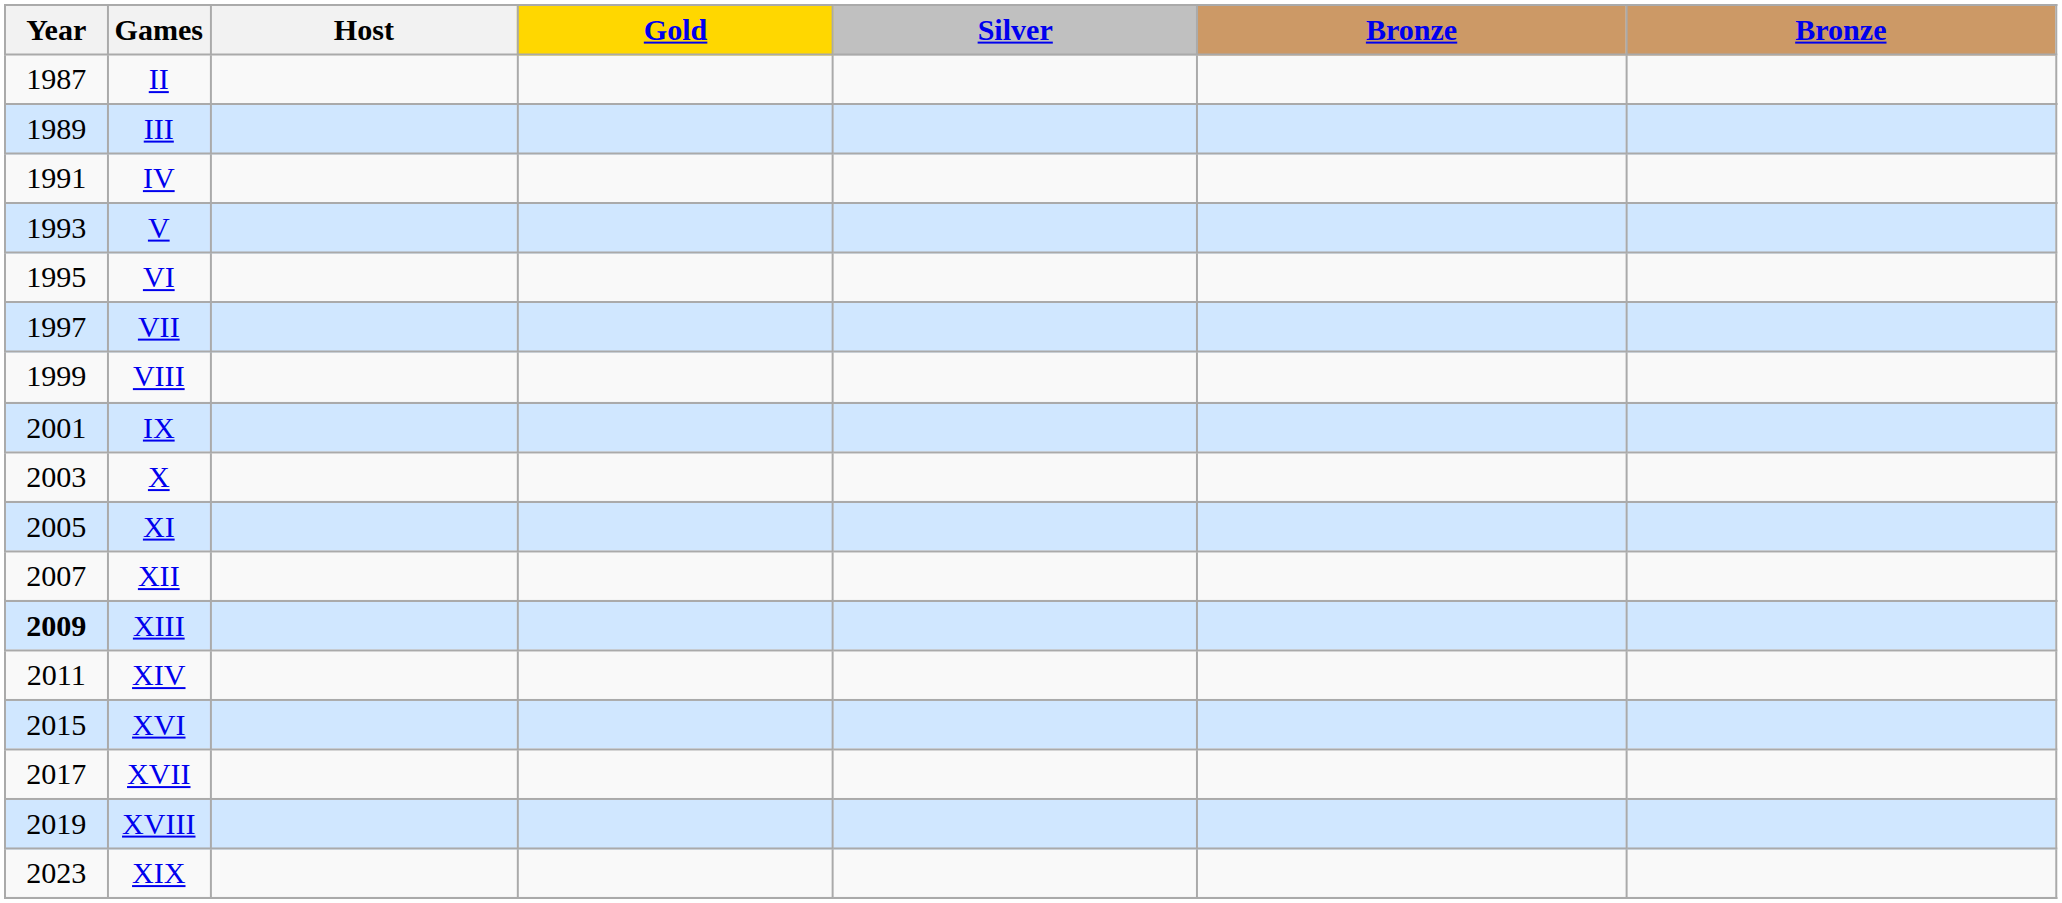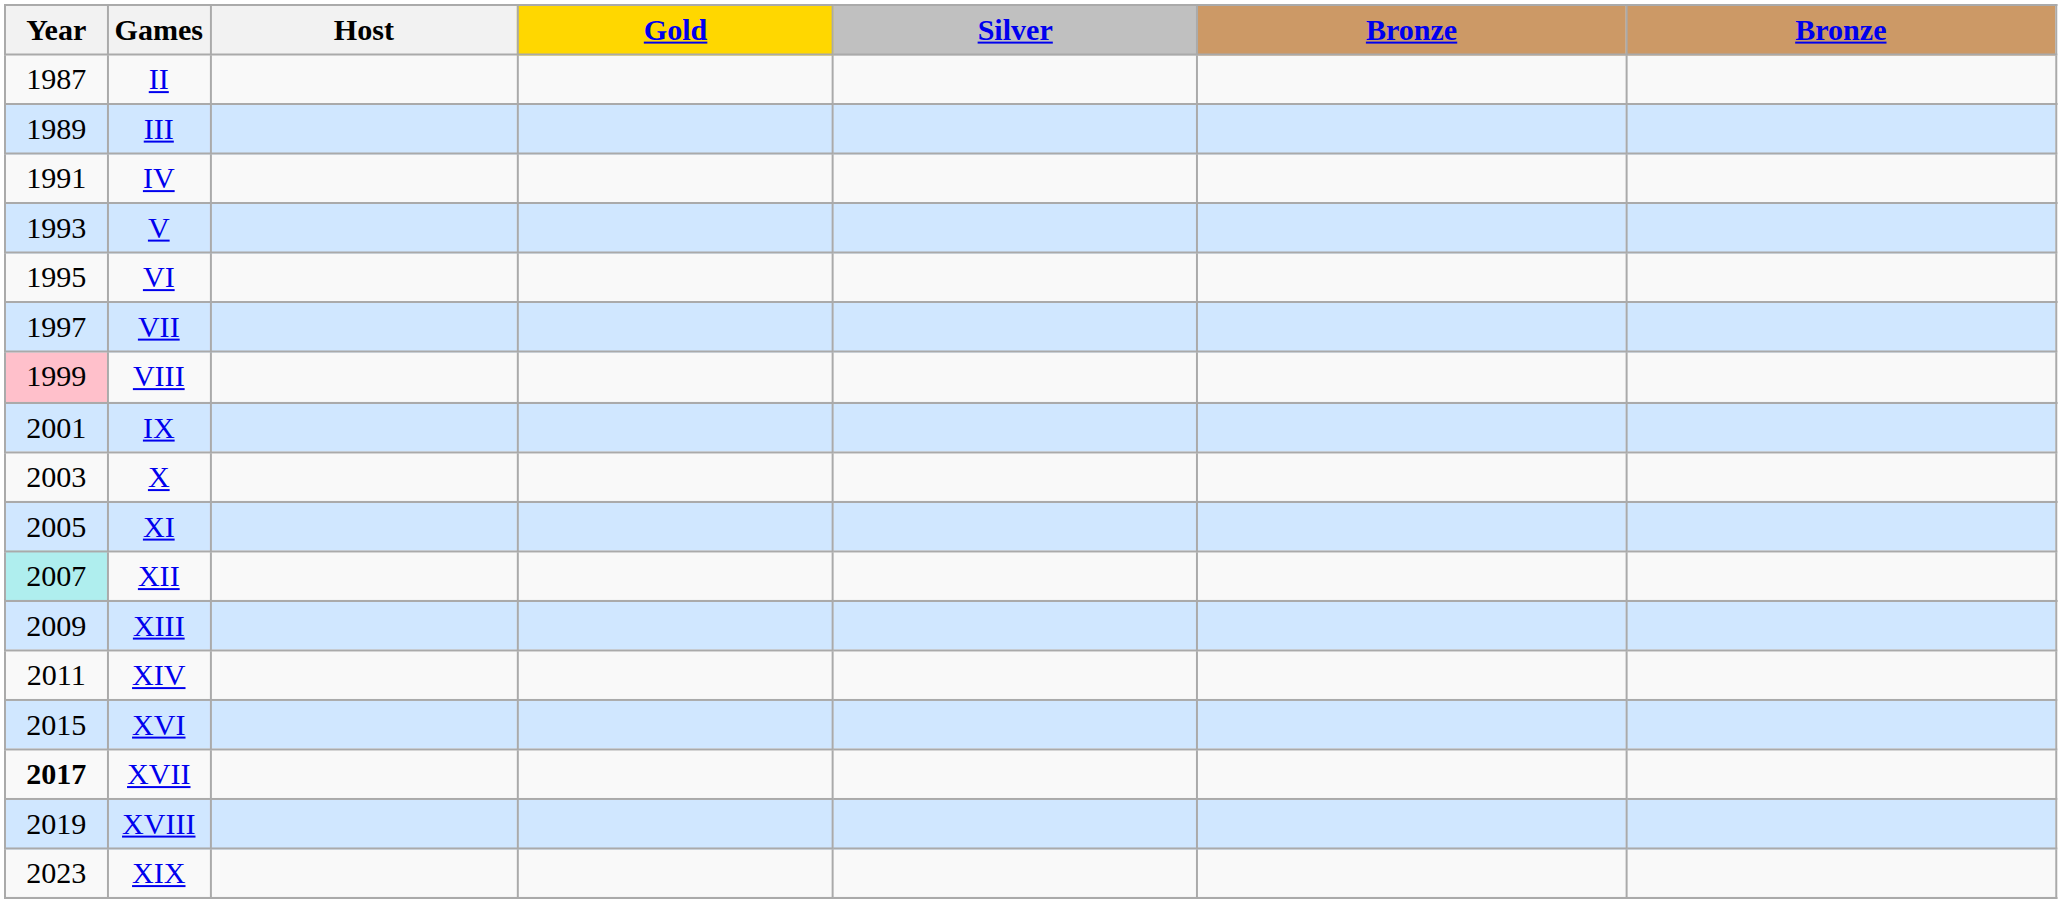(56, 376) no background -> (56, 376) pink background
(56, 575) no background -> (56, 575) paleturquoise background
(56, 624) bold -> (56, 624) normal
(56, 773) normal -> (56, 773) bold
